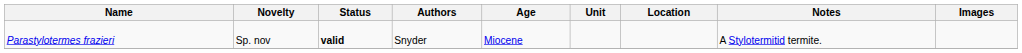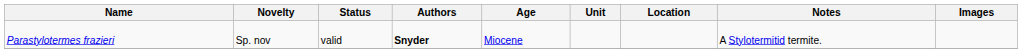(332, 40) bold -> (331, 40) normal
(411, 40) normal -> (412, 40) bold
